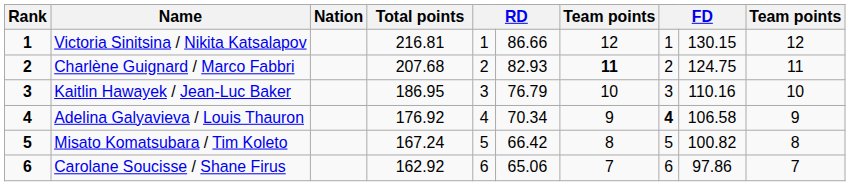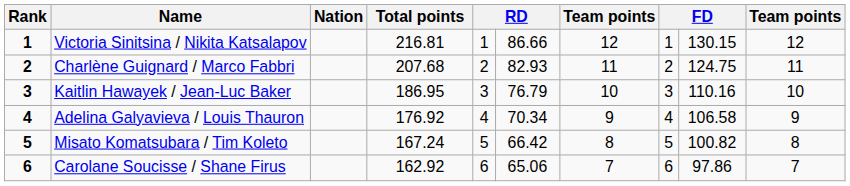(609, 67) bold -> (609, 67) normal
(669, 117) bold -> (669, 117) normal
